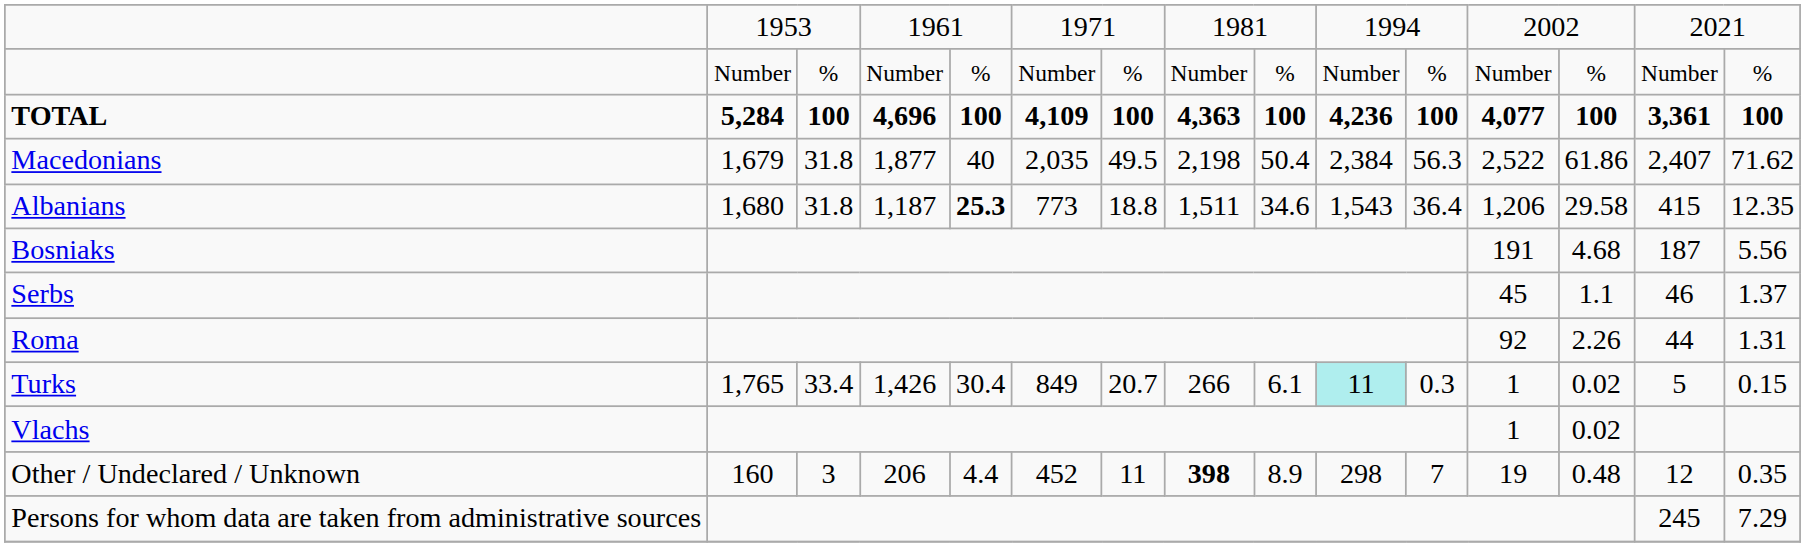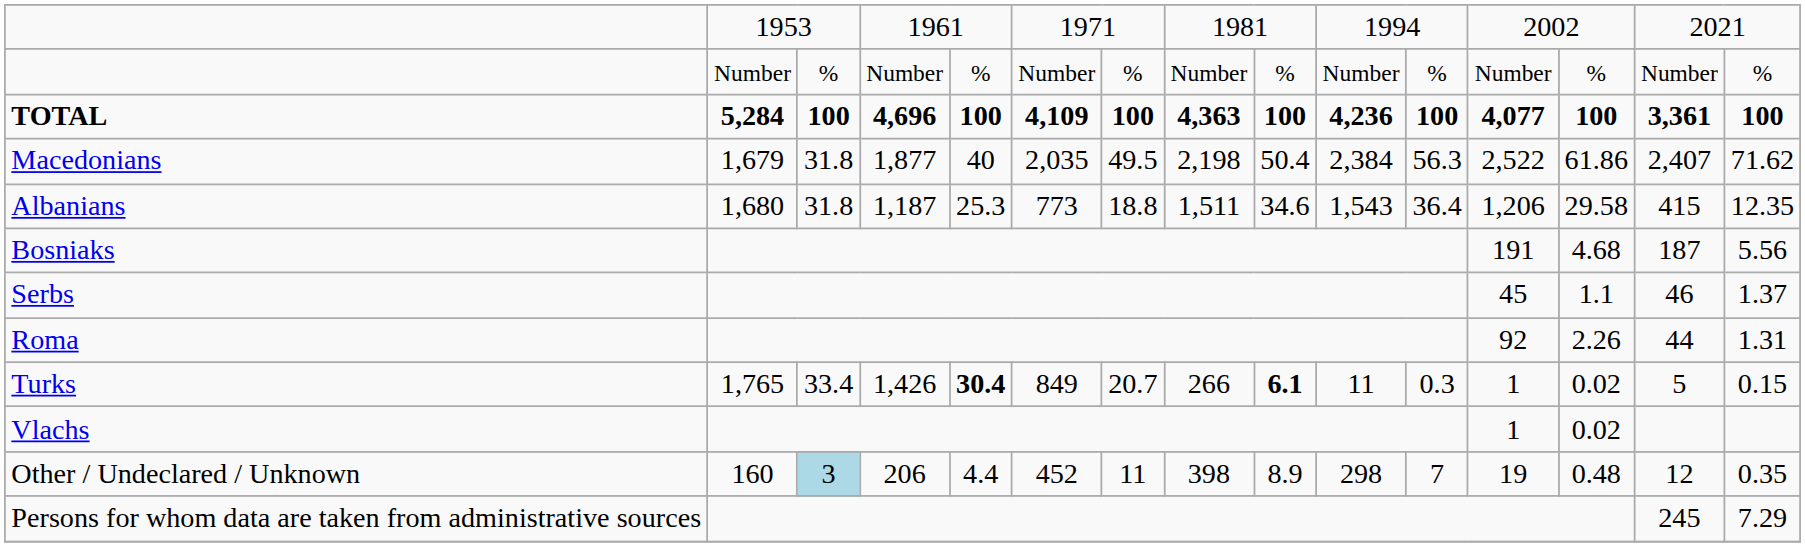(981, 205) bold -> (981, 205) normal
(981, 384) normal -> (981, 384) bold
(1285, 384) normal -> (1285, 384) bold
(1361, 384) paleturquoise background -> (1361, 384) no background
(829, 473) no background -> (829, 473) lightblue background
(1209, 473) bold -> (1209, 473) normal
